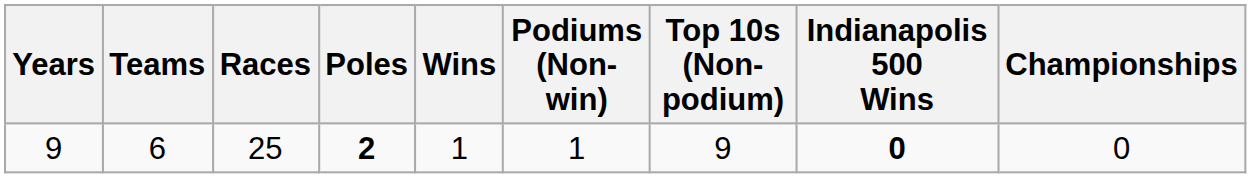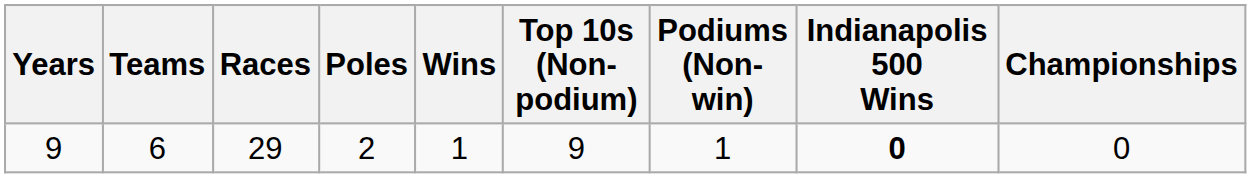columns swapped: (577, 64) <-> (723, 64)
(265, 148) 25 -> (265, 148) 29
(367, 148) bold -> (367, 148) normal
